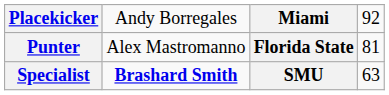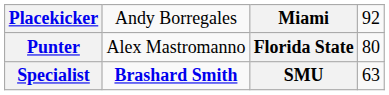(371, 47) 81 -> (371, 47) 80
